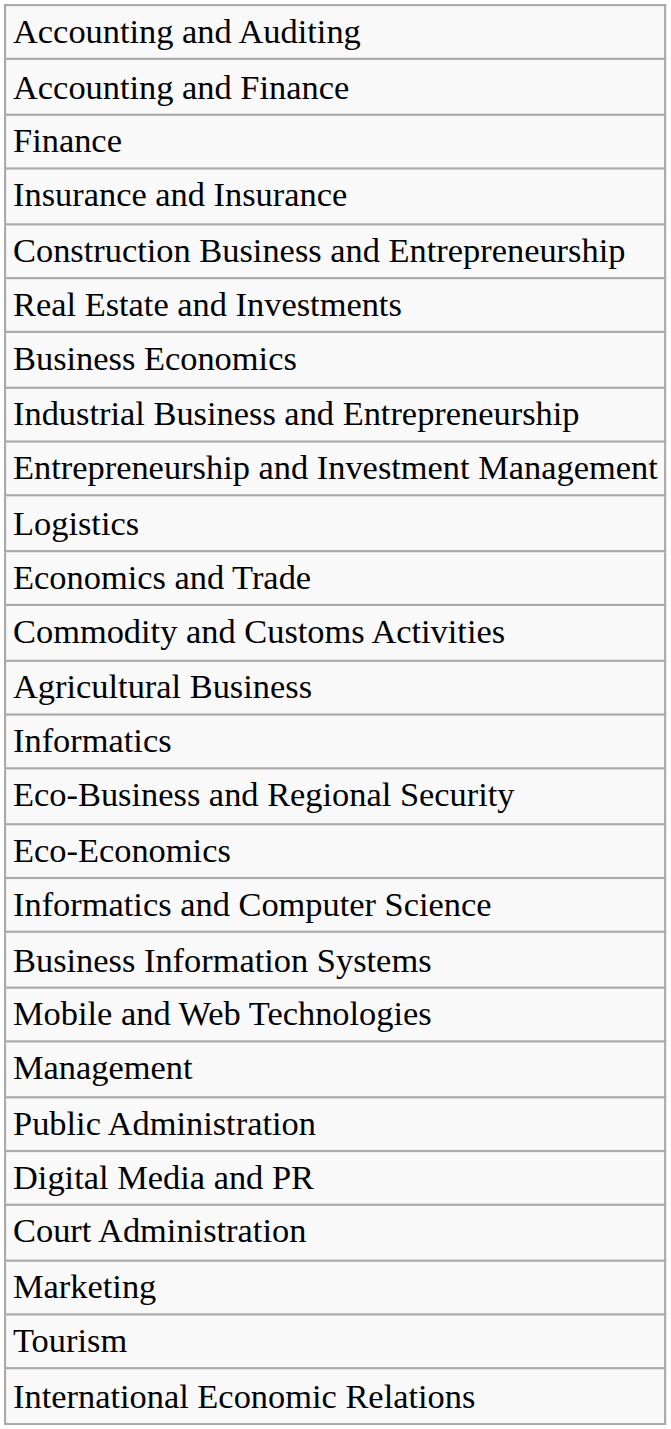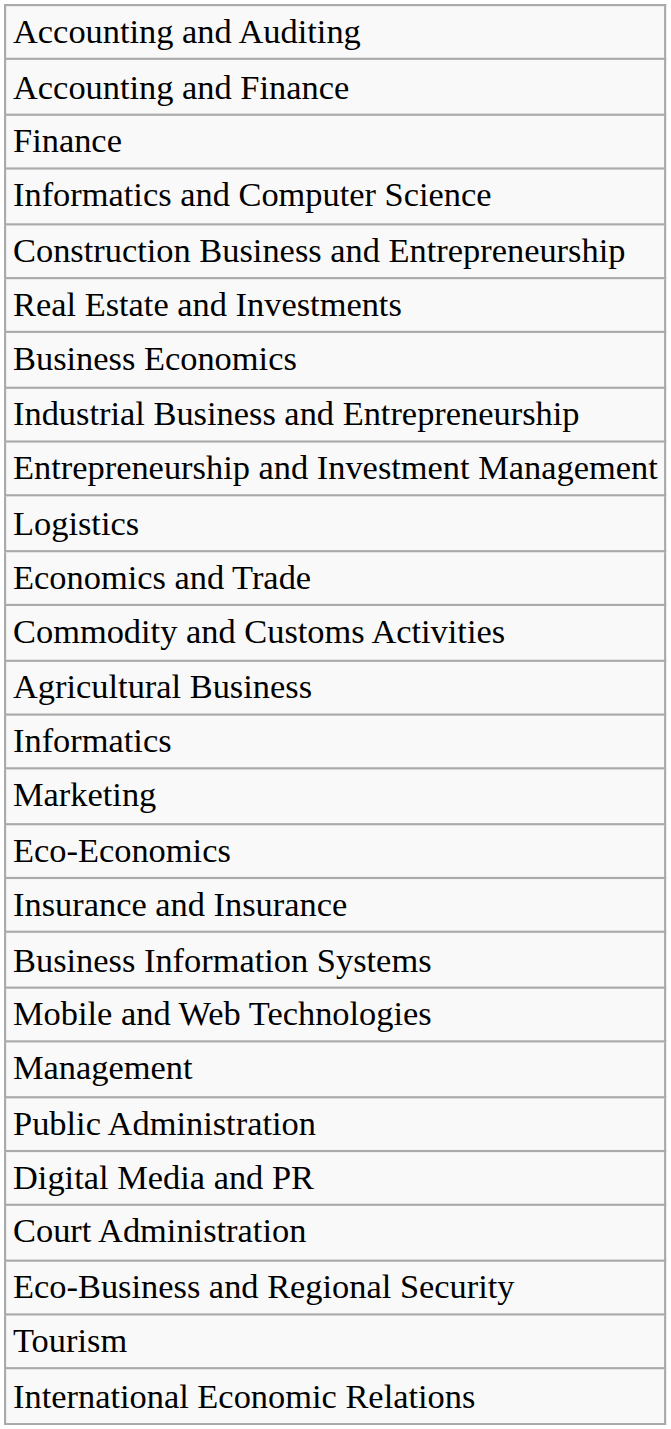(180, 195) Insurance and Insurance -> (252, 195) Informatics and Computer Science
(264, 795) Eco-Business and Regional Security -> (85, 795) Marketing
(252, 904) Informatics and Computer Science -> (180, 904) Insurance and Insurance
(85, 1286) Marketing -> (264, 1286) Eco-Business and Regional Security
